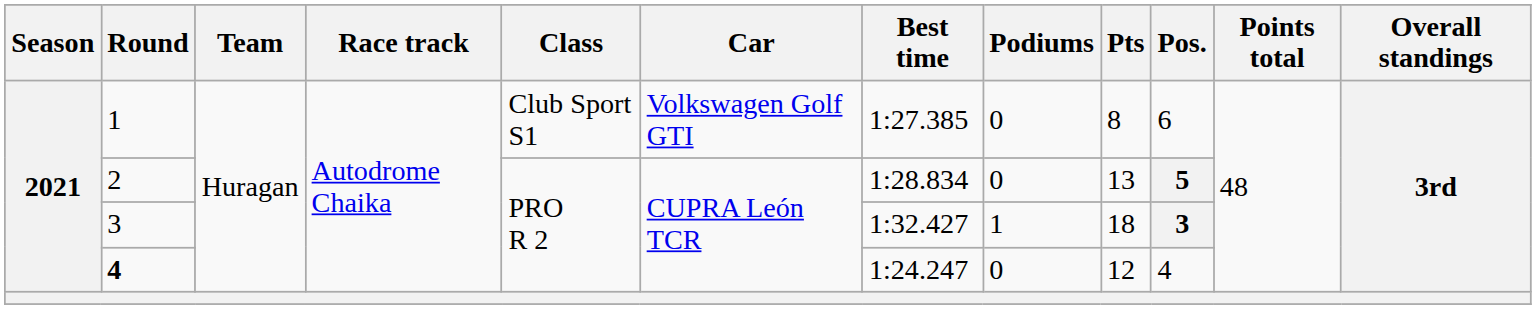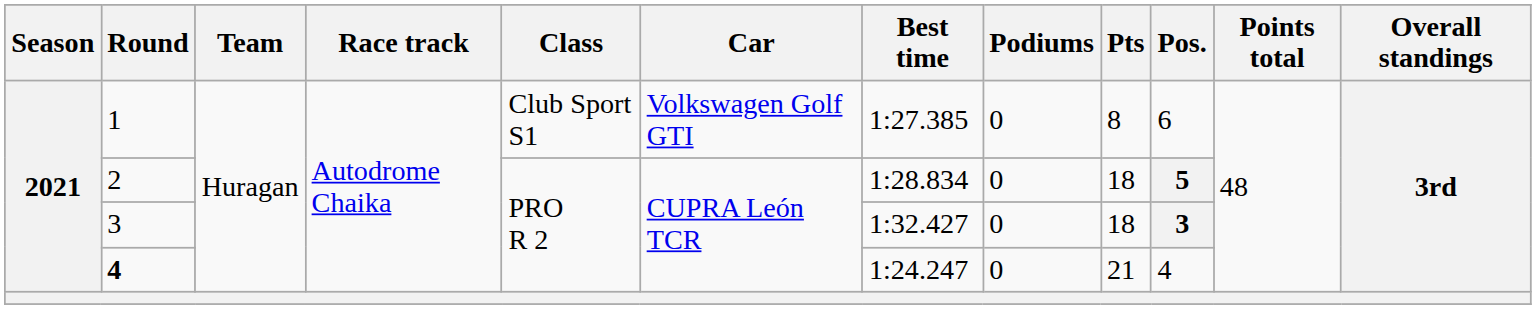(1121, 179) 13 -> (1121, 179) 18
(996, 224) 1 -> (996, 224) 0
(1121, 268) 12 -> (1121, 268) 21
